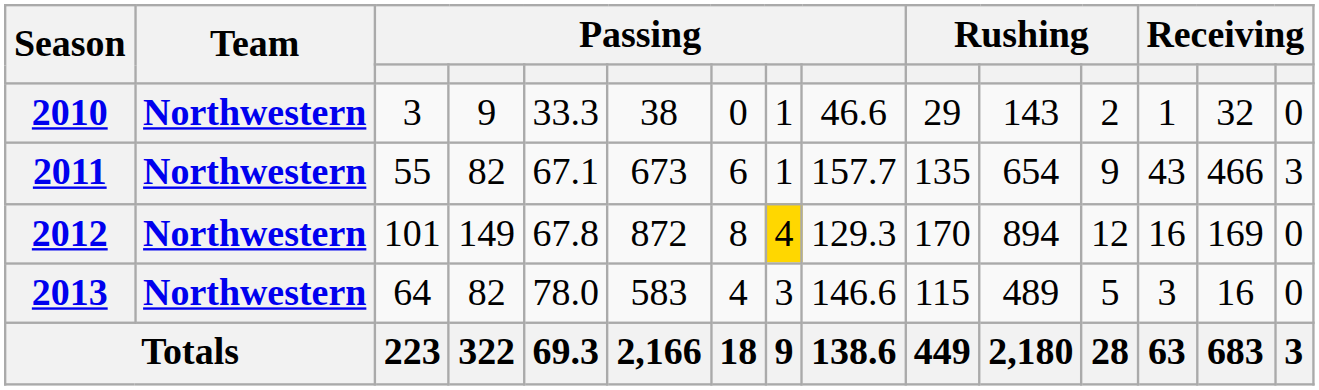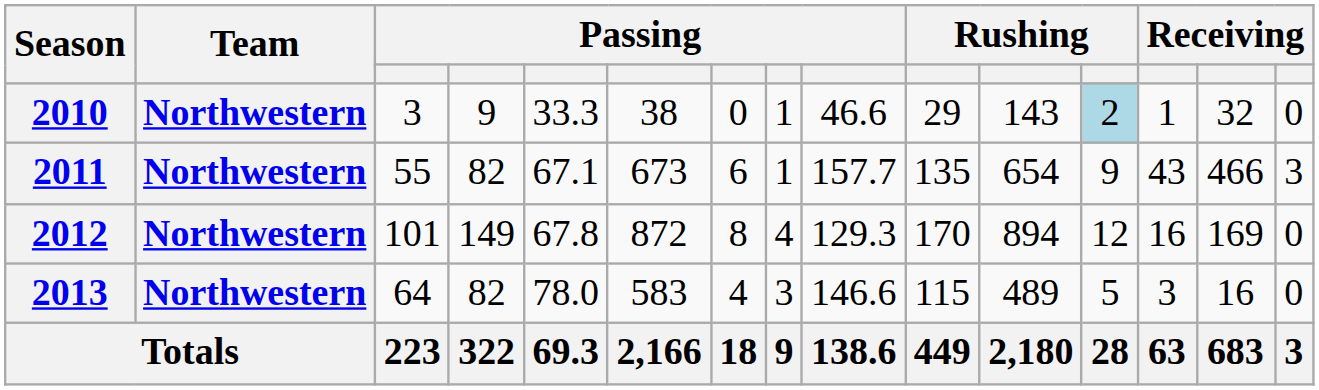(1110, 112) no background -> (1110, 112) lightblue background
(784, 232) gold background -> (784, 232) no background
